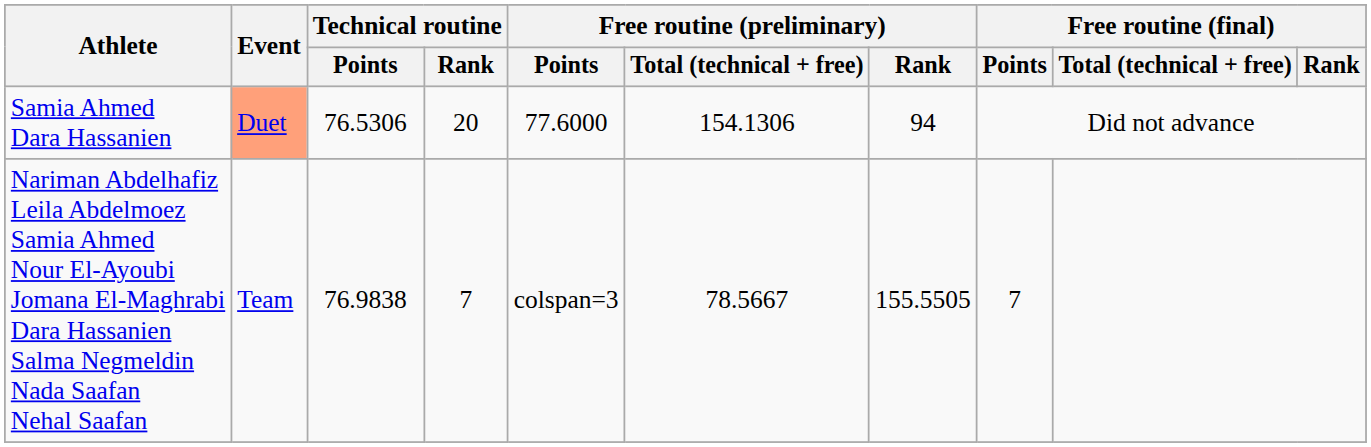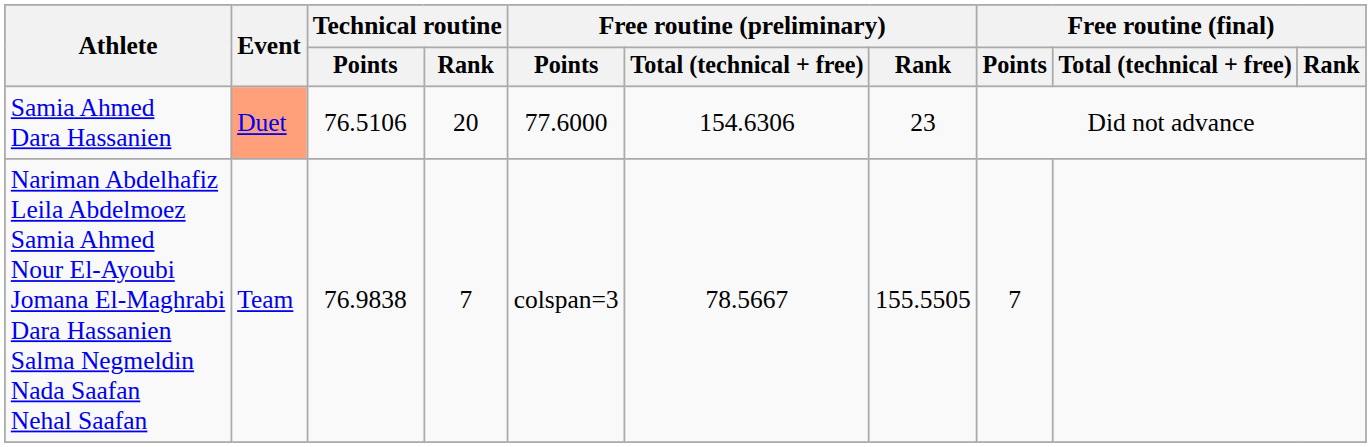(365, 122) 76.5306 -> (365, 122) 76.5106
(747, 122) 154.1306 -> (747, 122) 154.6306
(923, 122) 94 -> (923, 122) 23
